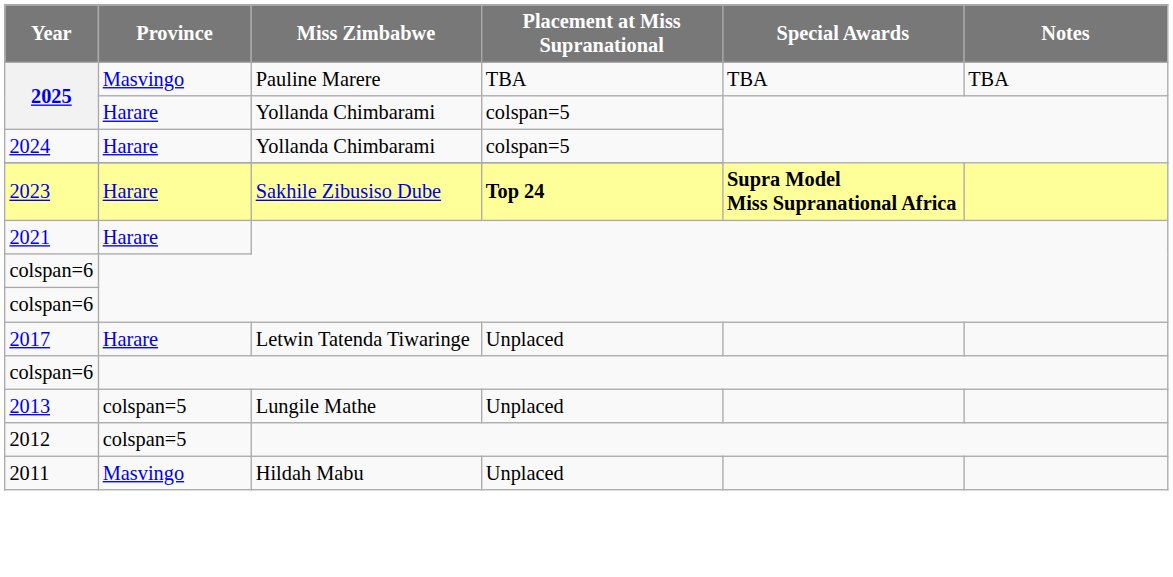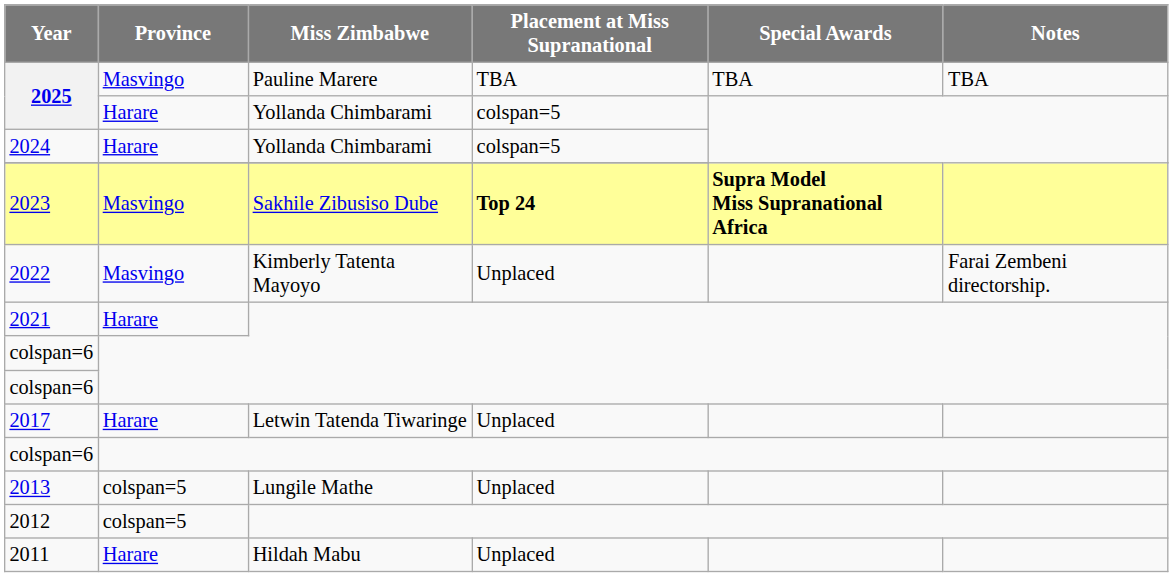(130, 191) Harare -> (143, 204) Masvingo
+ row: (30, 273)
(143, 472) Masvingo -> (130, 554) Harare
